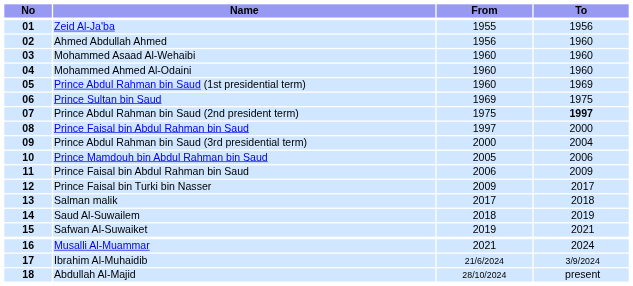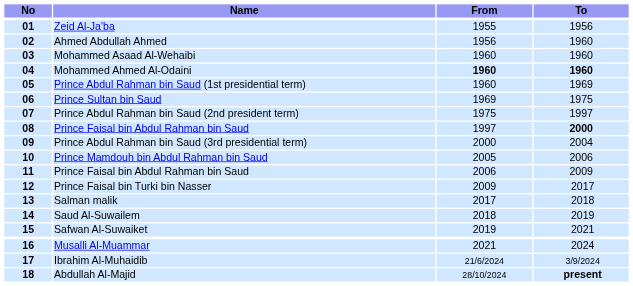(484, 70) normal -> (484, 70) bold
(581, 70) normal -> (581, 70) bold
(581, 114) bold -> (581, 114) normal
(581, 128) normal -> (581, 128) bold
(581, 275) normal -> (581, 275) bold
